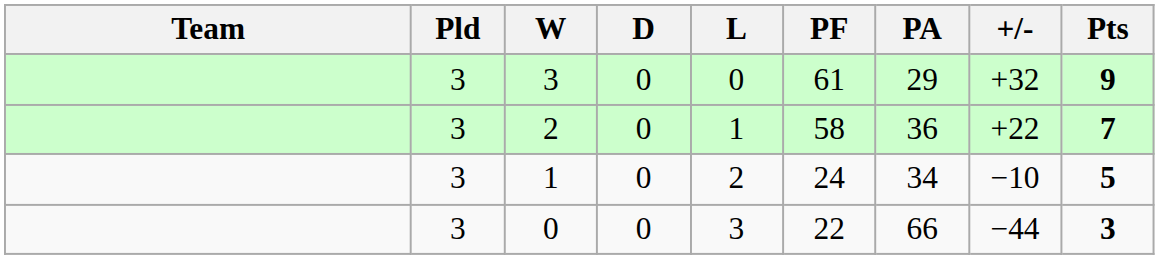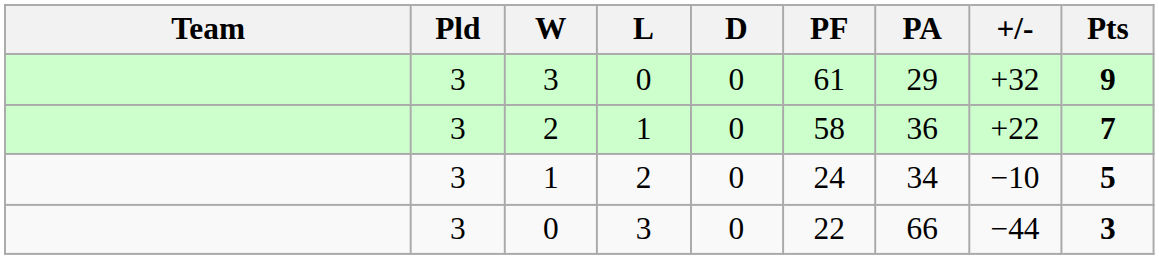columns swapped: (644, 29) <-> (736, 29)
